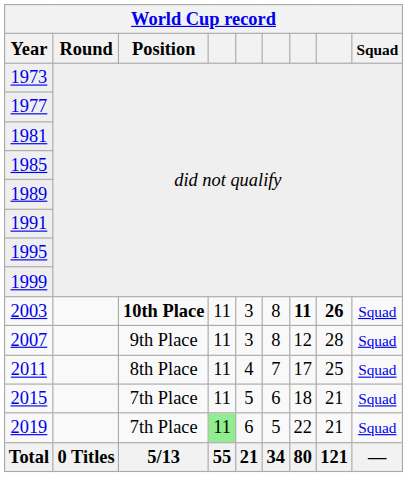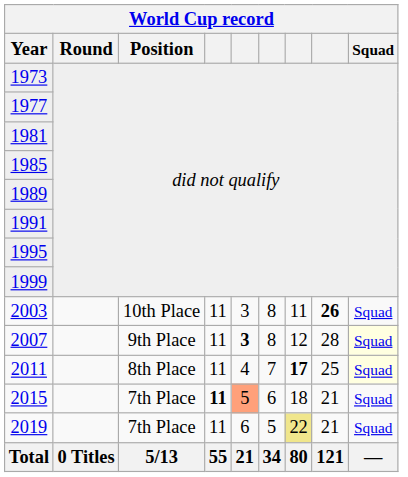(164, 310) bold -> (162, 310) normal
(303, 310) bold -> (299, 310) normal
(249, 340) normal -> (245, 340) bold
(377, 341) no background -> (373, 341) lightyellow background
(303, 369) normal -> (299, 369) bold
(377, 370) no background -> (373, 370) lightyellow background
(222, 398) normal -> (218, 398) bold
(249, 398) no background -> (245, 398) lightsalmon background
(222, 427) lightgreen background -> (218, 427) no background
(303, 427) no background -> (299, 427) khaki background
